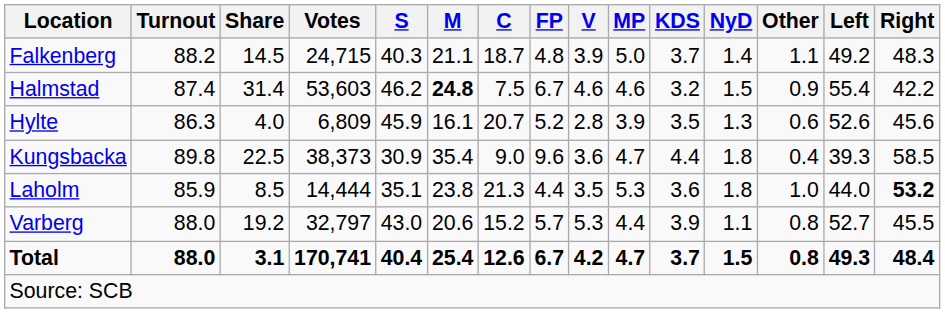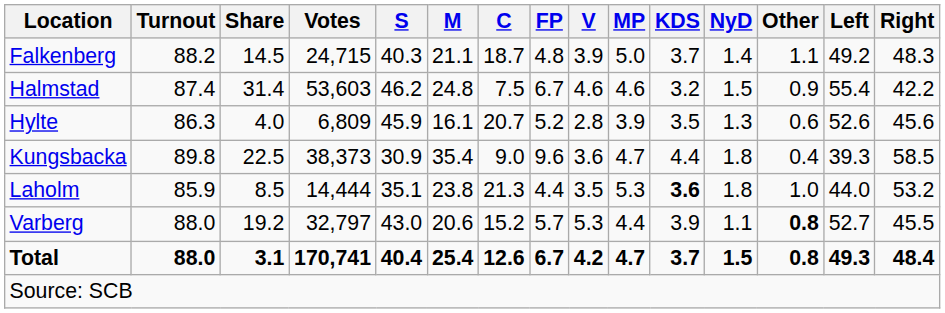(453, 88) bold -> (453, 88) normal
(685, 190) normal -> (685, 190) bold
(914, 190) bold -> (914, 190) normal
(804, 223) normal -> (804, 223) bold
